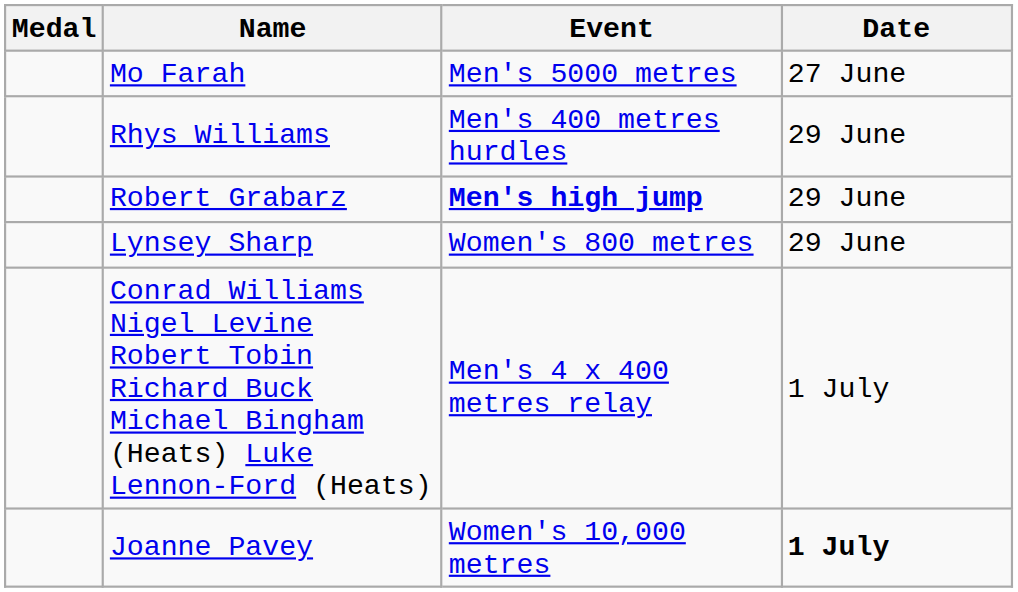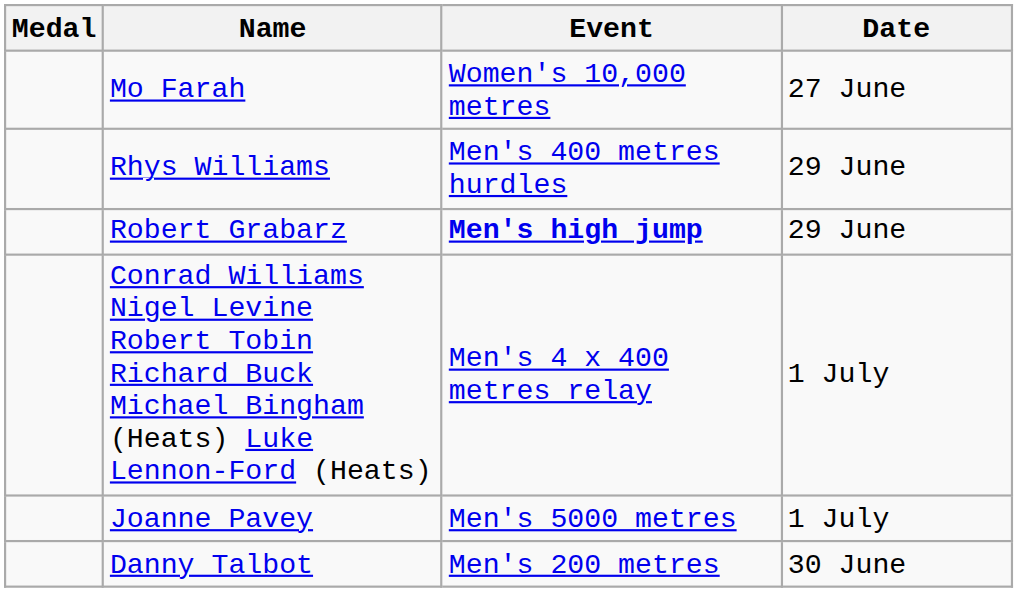(593, 74) Men's 5000 metres -> (567, 90) Women's 10,000 metres
- row: (211, 245)
(567, 548) Women's 10,000 metres -> (593, 518) Men's 5000 metres
(839, 548) bold -> (839, 518) normal
+ row: (211, 564)
